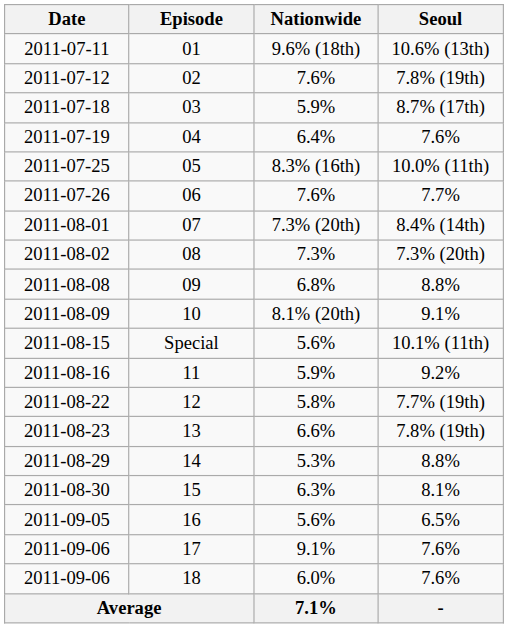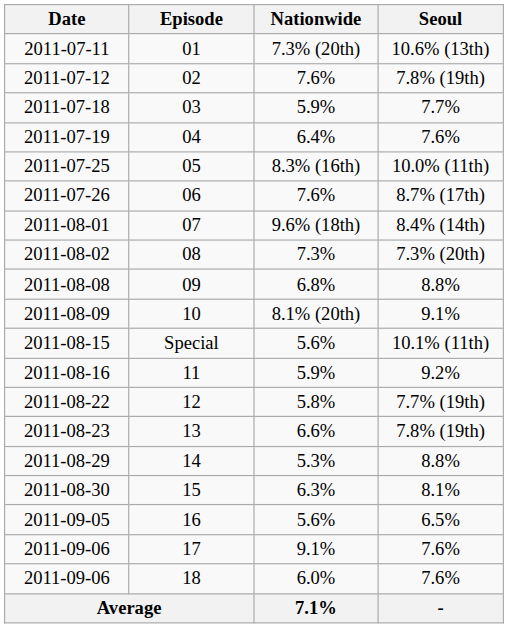(316, 48) 9.6% (18th) -> (316, 48) 7.3% (20th)
(441, 107) 8.7% (17th) -> (441, 107) 7.7%
(441, 195) 7.7% -> (441, 195) 8.7% (17th)
(316, 225) 7.3% (20th) -> (316, 225) 9.6% (18th)
